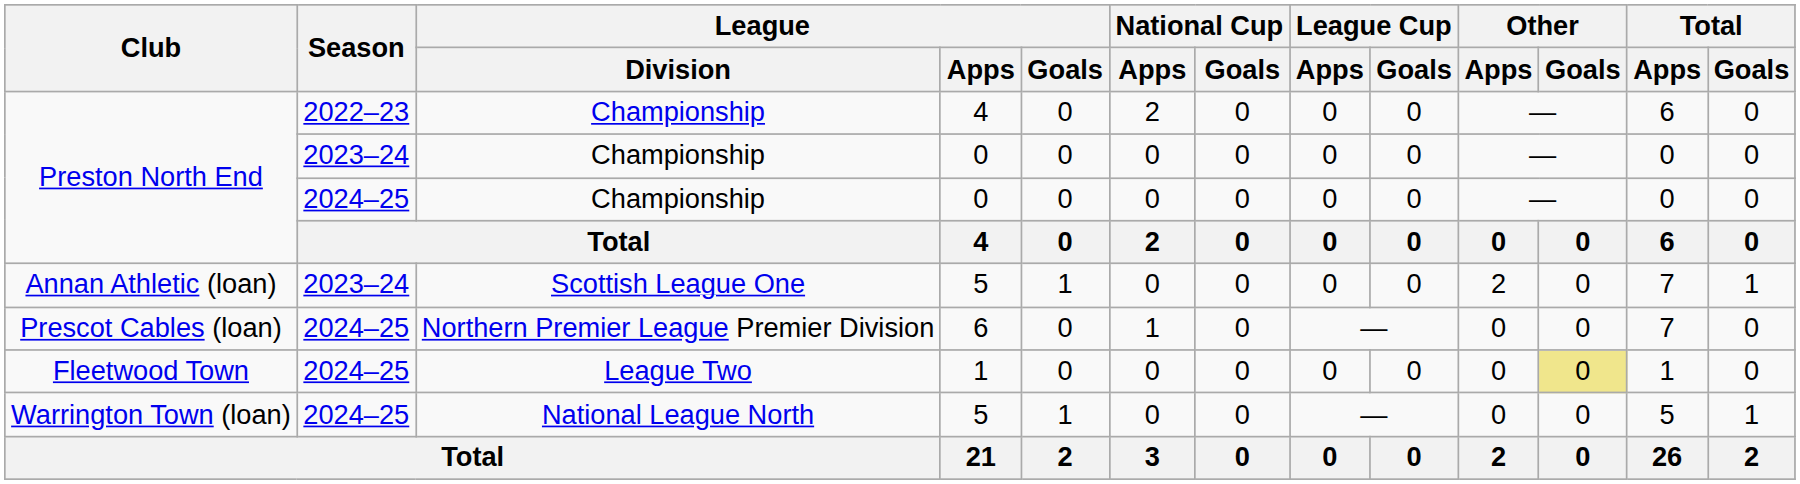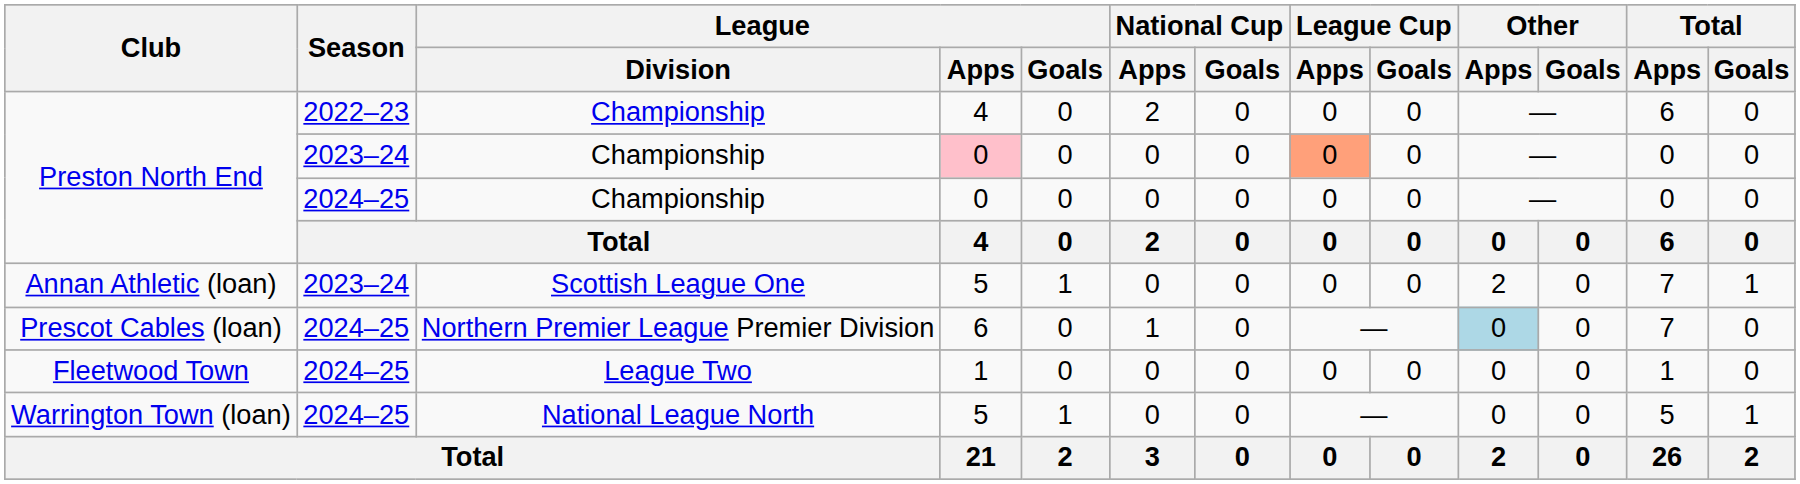(981, 155) no background -> (981, 155) pink background
(1330, 155) no background -> (1330, 155) lightsalmon background
(1498, 328) no background -> (1498, 328) lightblue background
(1583, 371) khaki background -> (1583, 371) no background
